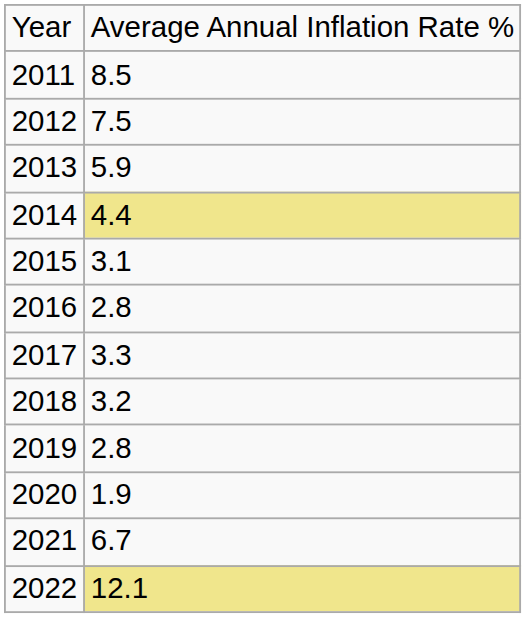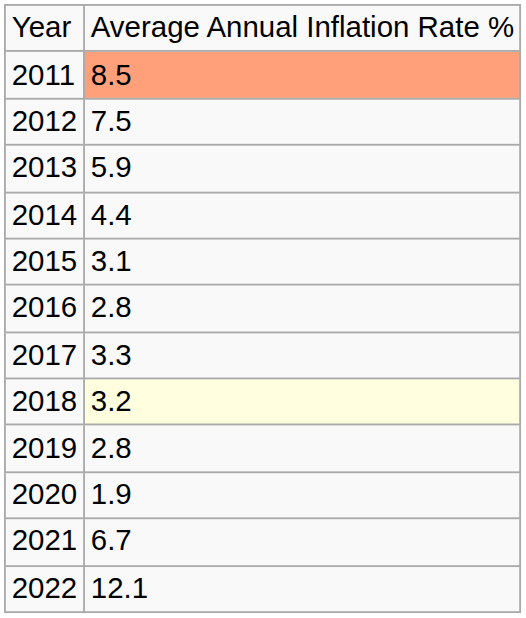(111, 74) no background -> (111, 74) lightsalmon background
(111, 214) khaki background -> (111, 214) no background
(111, 401) no background -> (111, 401) lightyellow background
(119, 588) khaki background -> (119, 588) no background
